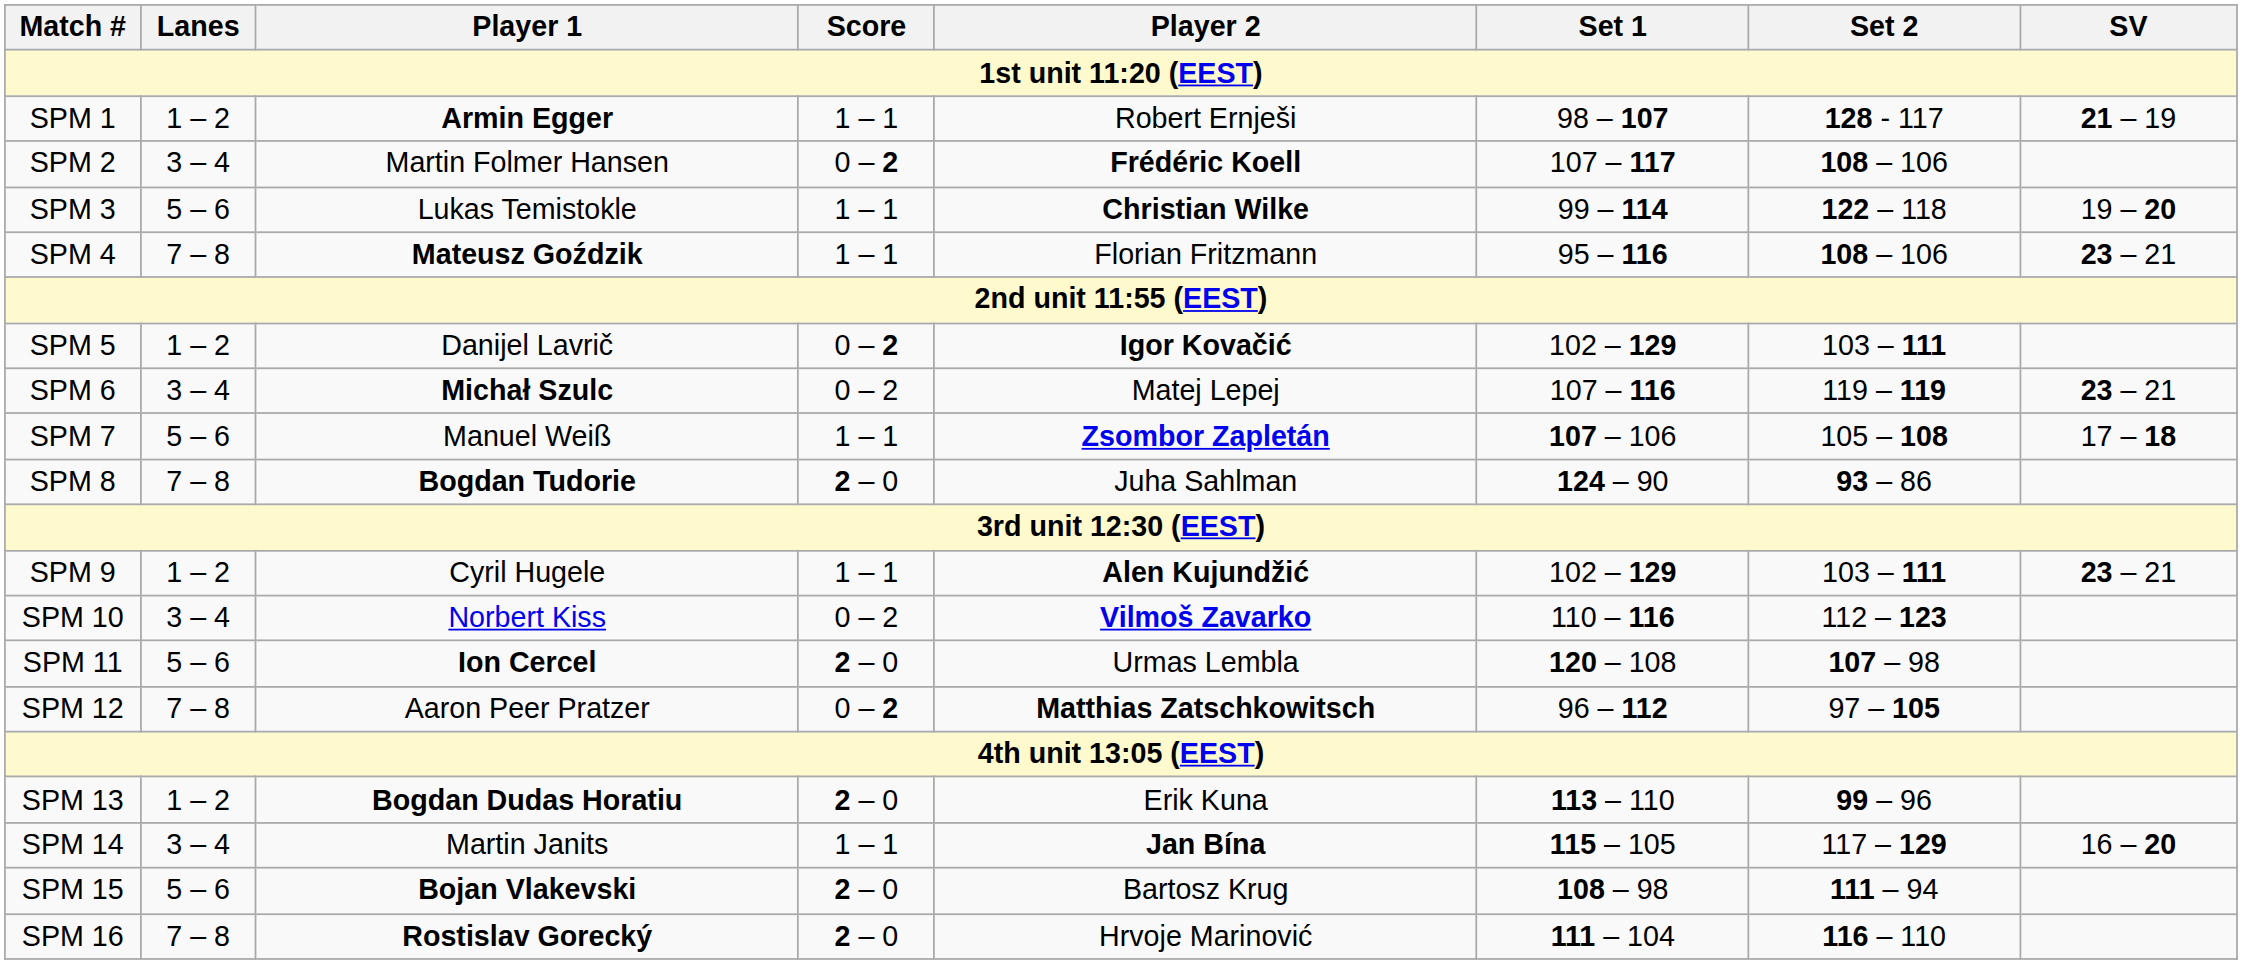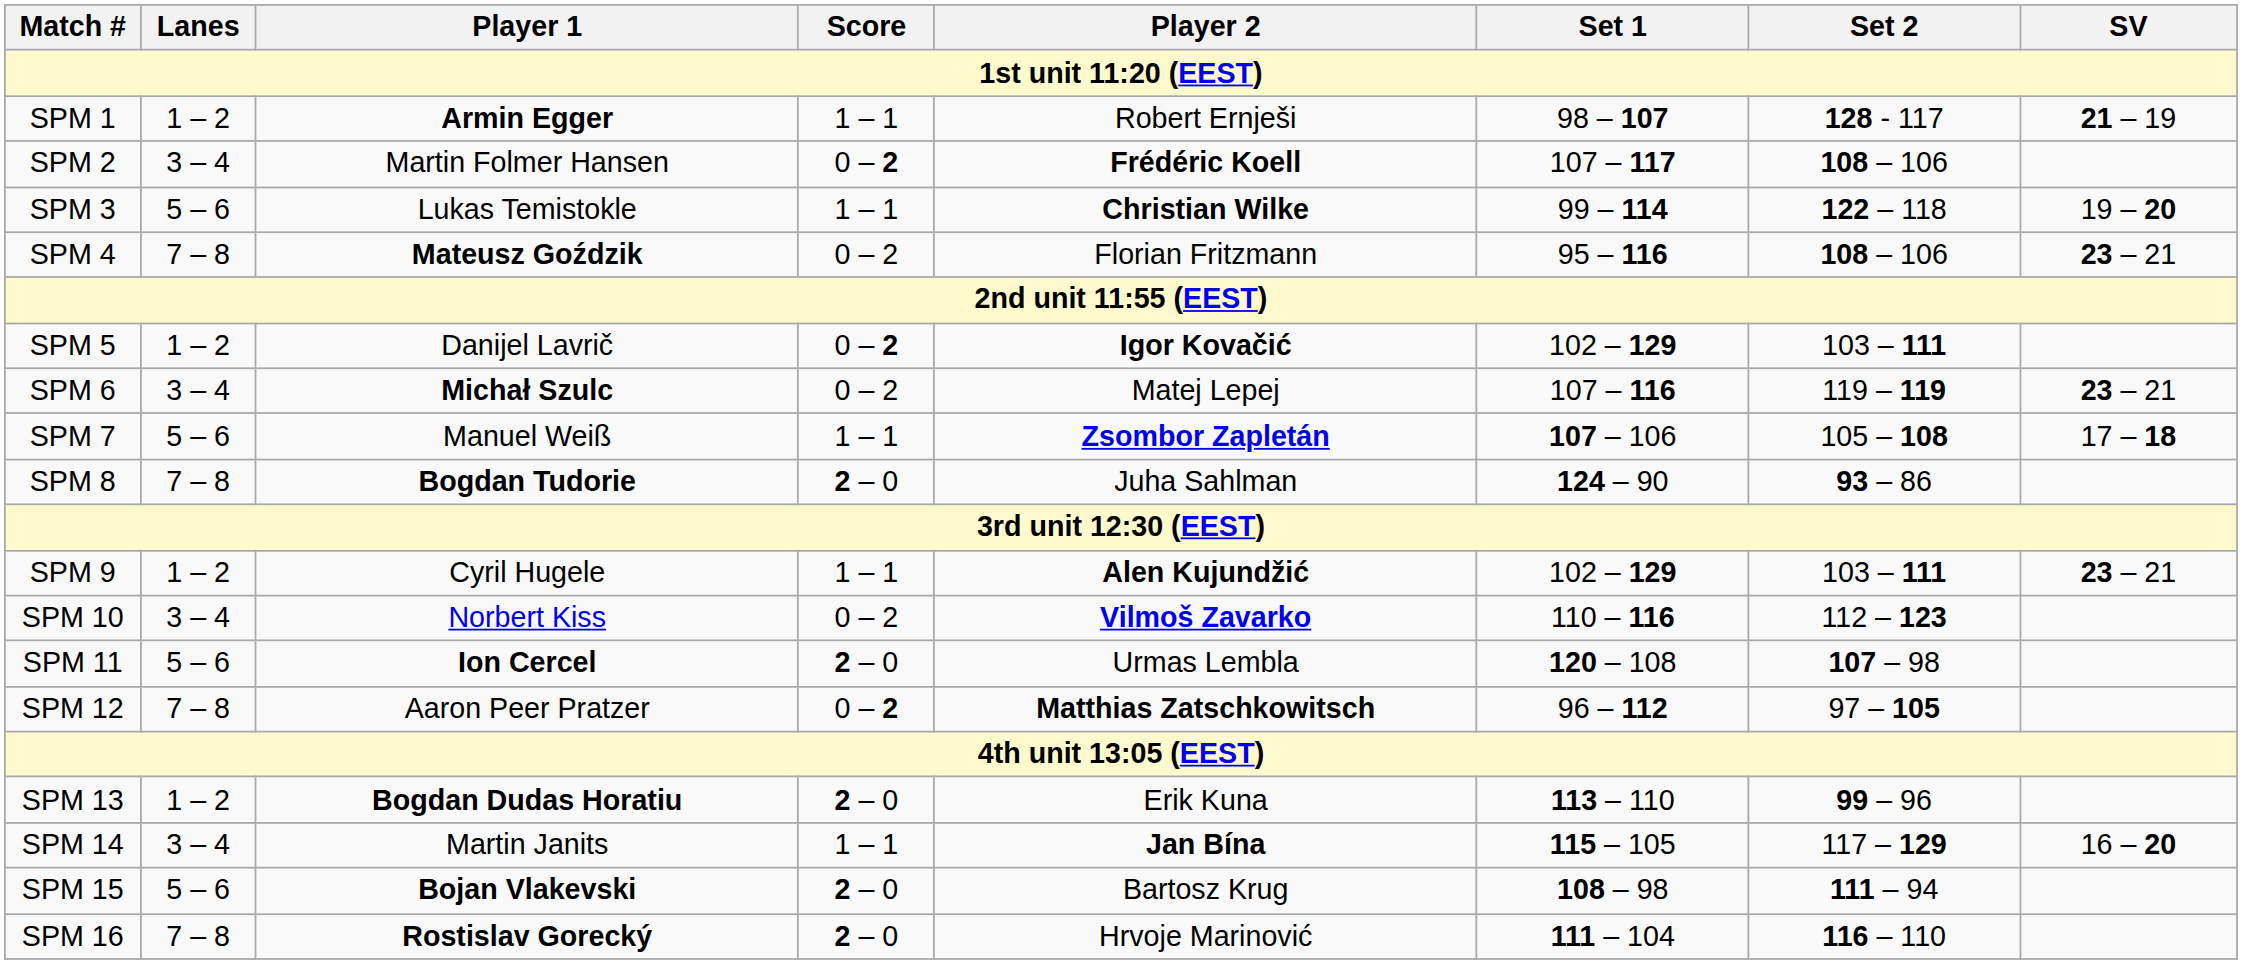(866, 254) 1 – 1 -> (866, 254) 0 – 2
